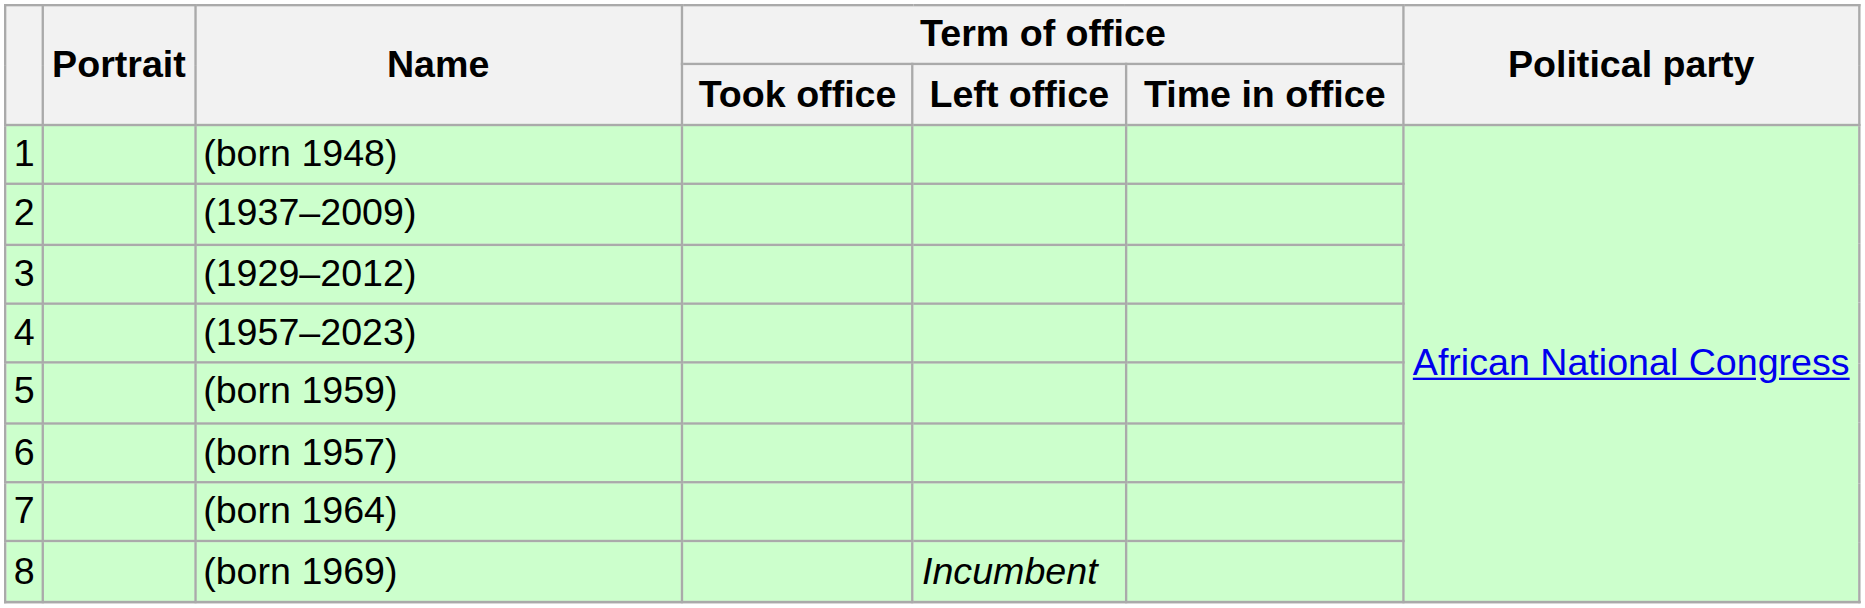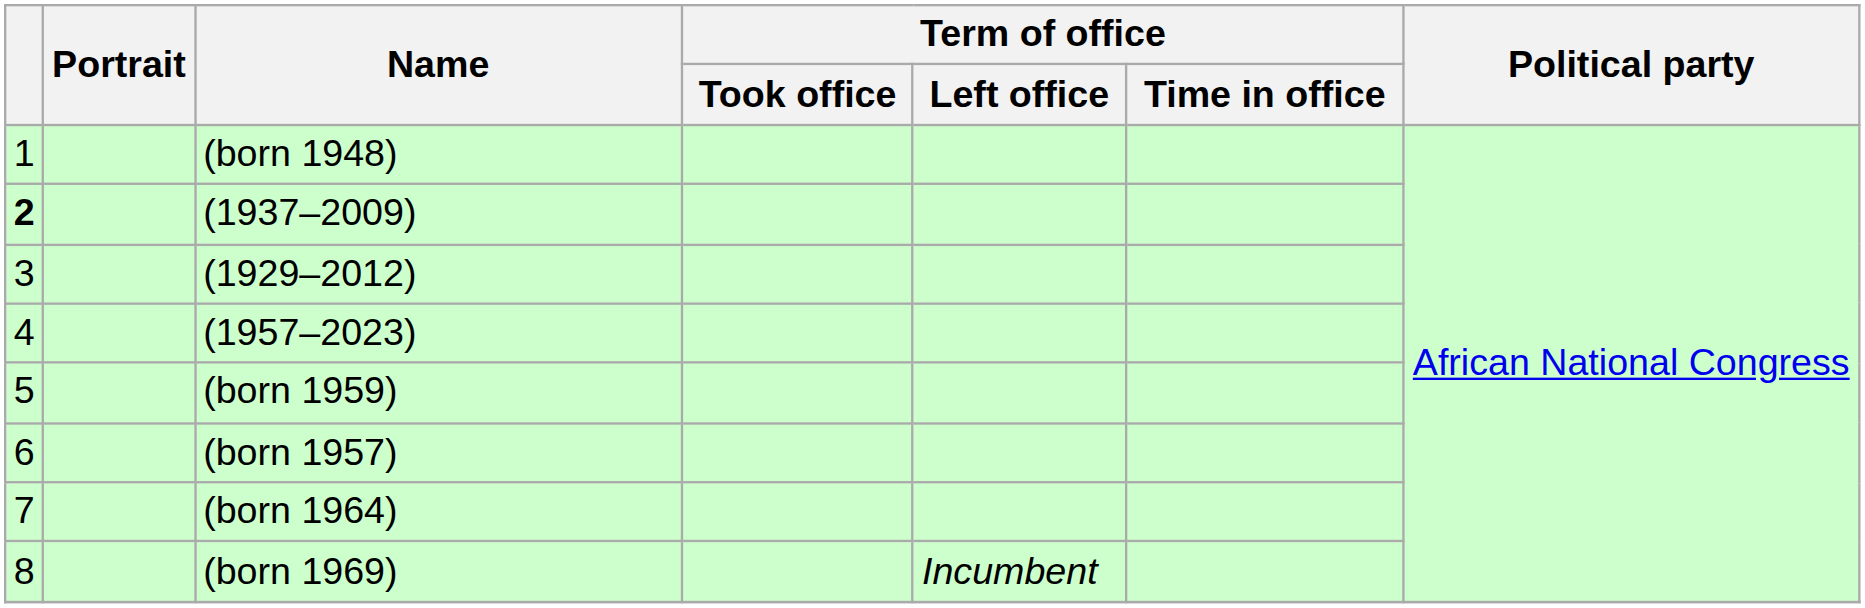(24, 213) normal -> (24, 213) bold
